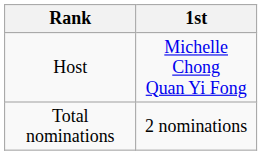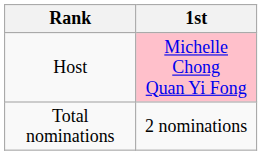(196, 67) no background -> (196, 67) pink background
